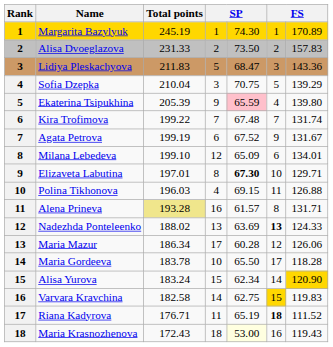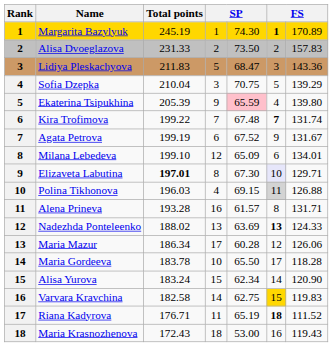(276, 31) normal -> (276, 31) bold
(276, 119) normal -> (276, 119) bold
(175, 173) normal -> (175, 173) bold
(247, 173) bold -> (247, 173) normal
(276, 173) no background -> (276, 173) lavender background
(276, 191) no background -> (276, 191) lightgrey background
(175, 208) khaki background -> (175, 208) no background
(307, 279) gold background -> (307, 279) no background
(247, 333) lightyellow background -> (247, 333) no background
